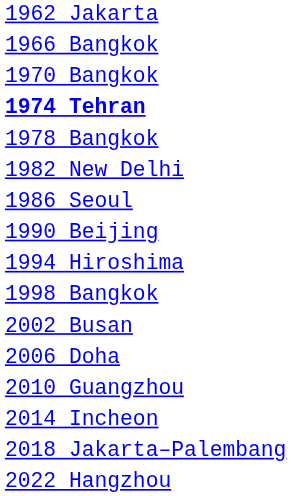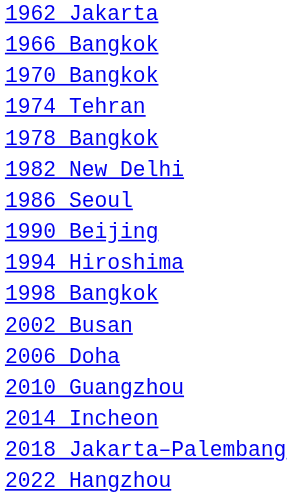(75, 108) bold -> (75, 108) normal
